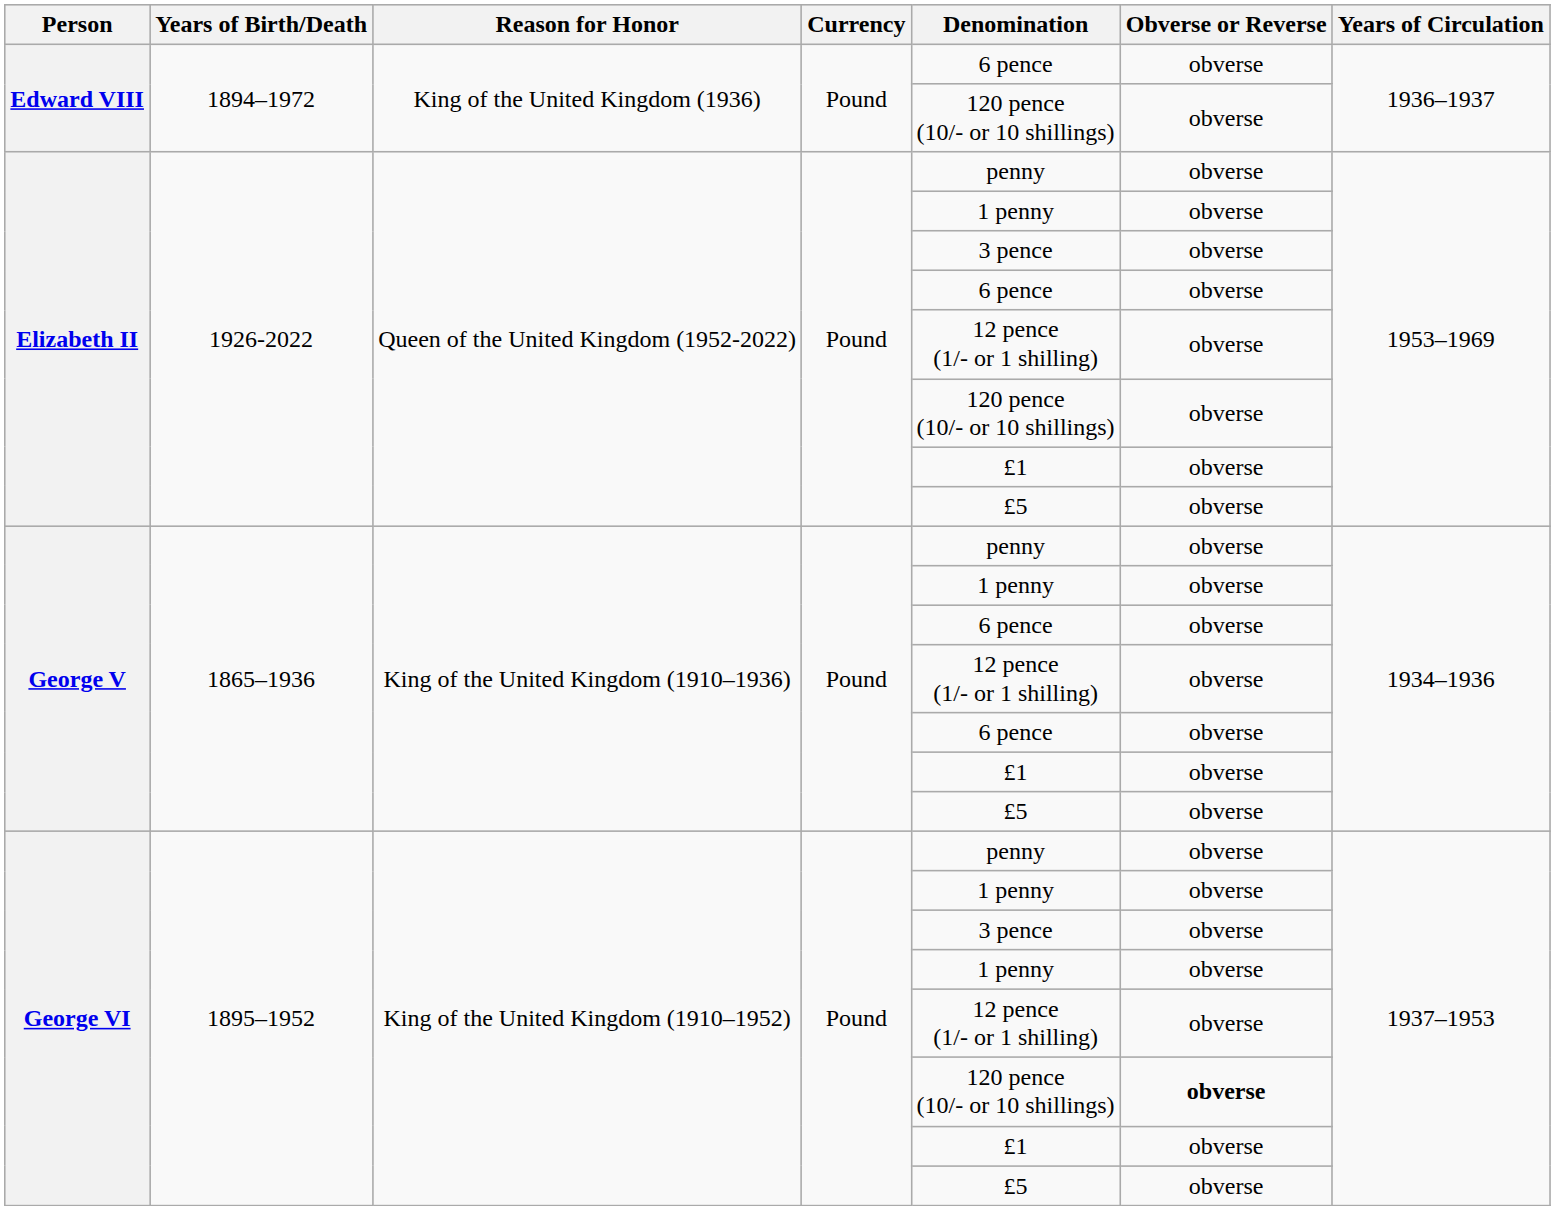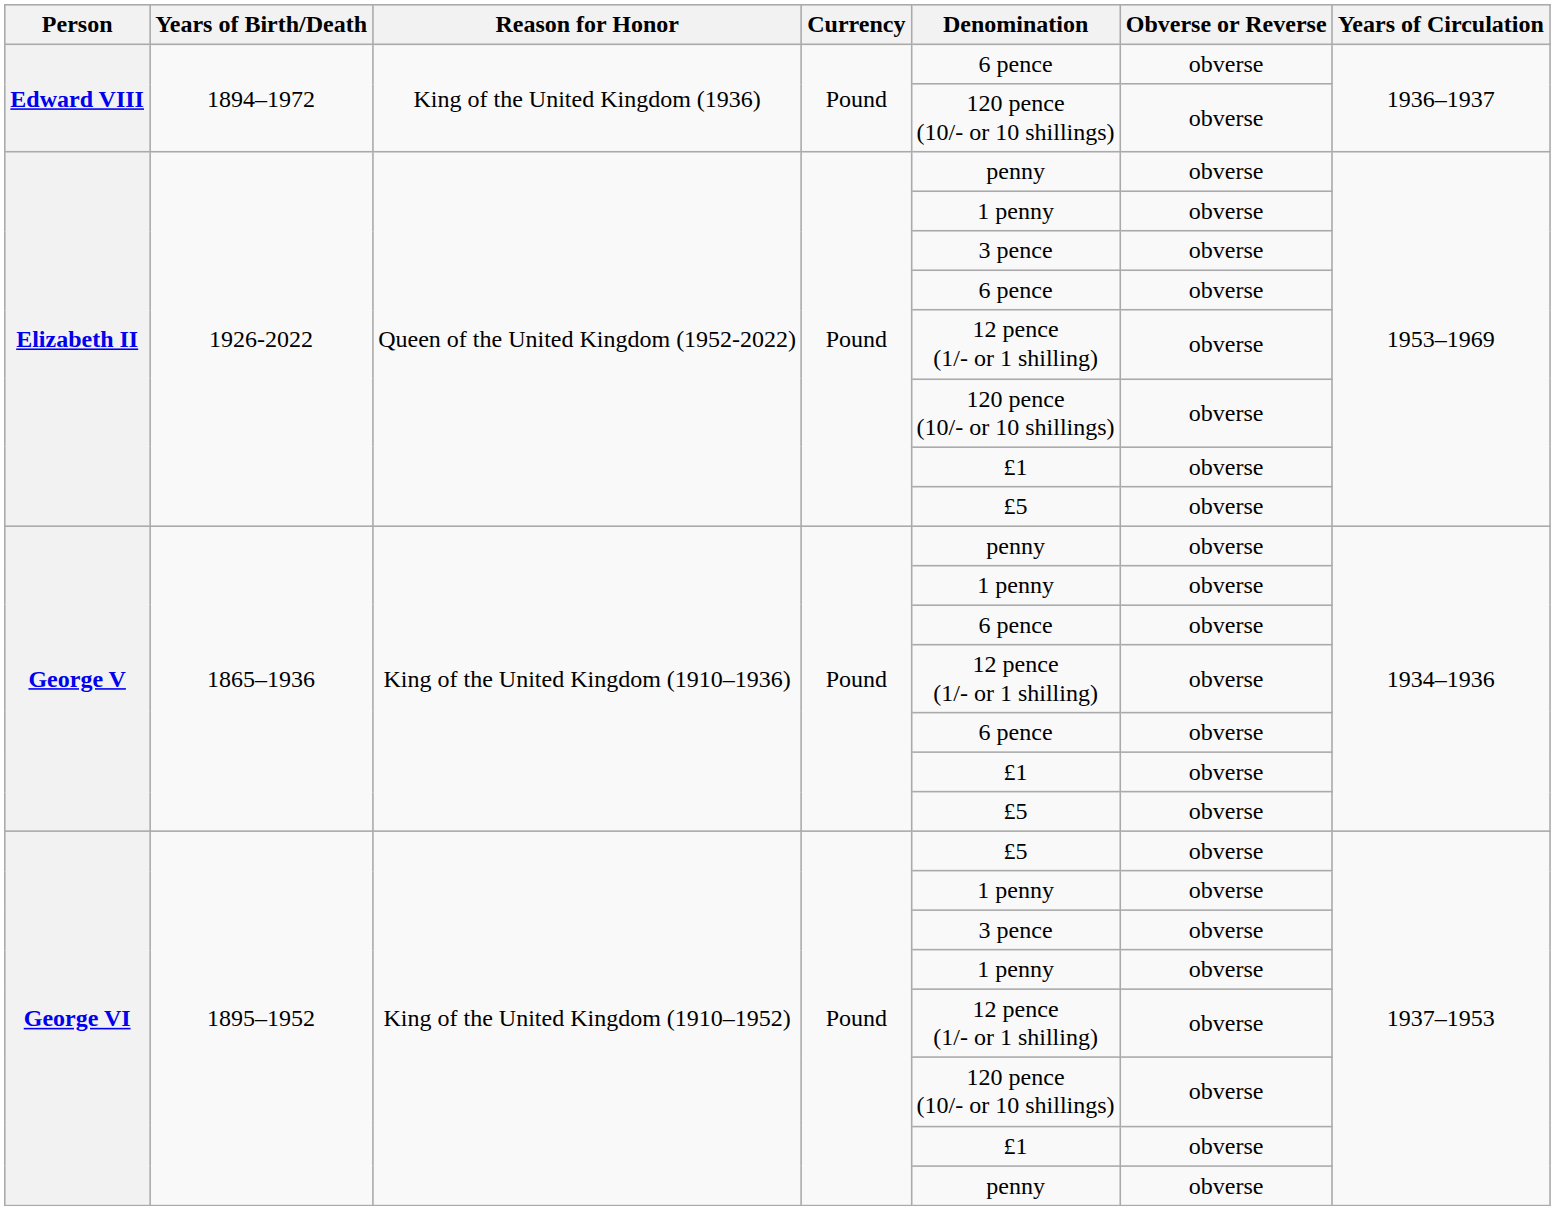(1016, 851) penny -> (1016, 851) £5
(1226, 1091) bold -> (1226, 1091) normal
(1016, 1185) £5 -> (1016, 1185) penny
